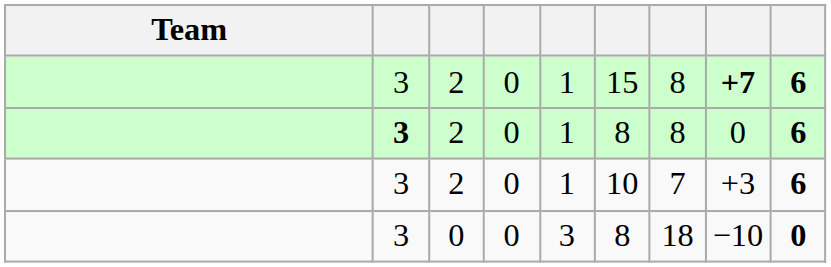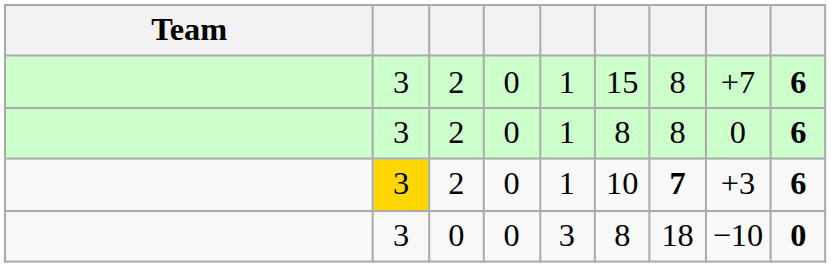(738, 81) bold -> (738, 81) normal
(401, 132) bold -> (401, 132) normal
(401, 183) no background -> (401, 183) gold background
(678, 183) normal -> (678, 183) bold
